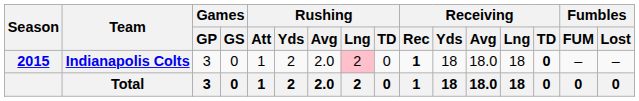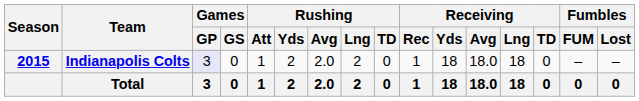(207, 61) no background -> (207, 61) lavender background
(357, 61) pink background -> (357, 61) no background
(416, 61) bold -> (416, 61) normal
(546, 61) bold -> (546, 61) normal
